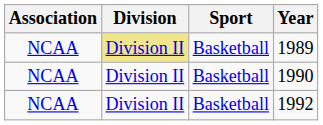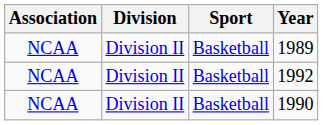(145, 47) khaki background -> (145, 47) no background
rows swapped: (295, 76) <-> (295, 104)
